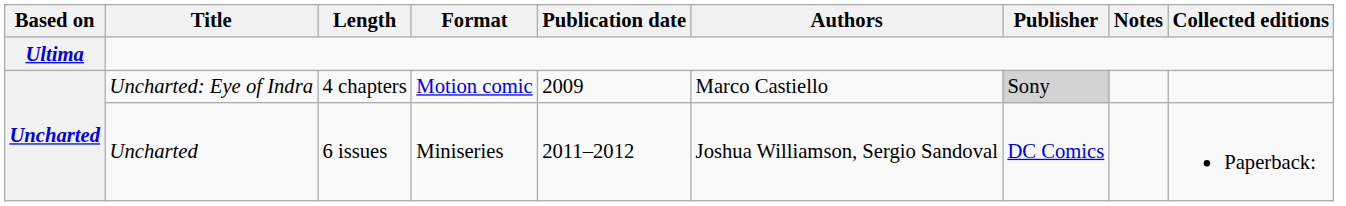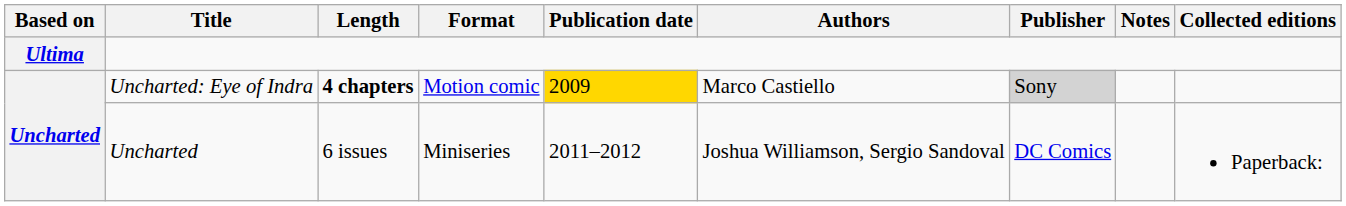(365, 86) normal -> (368, 86) bold
(563, 86) no background -> (570, 86) gold background
